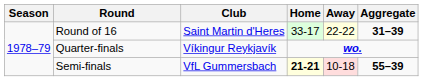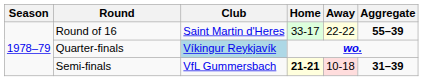(388, 31) 31–39 -> (388, 31) 55–39
(230, 48) no background -> (230, 48) lightblue background
(388, 66) 55–39 -> (388, 66) 31–39
